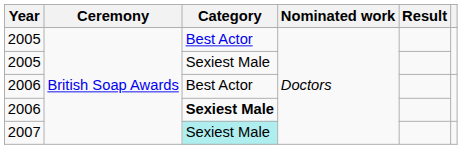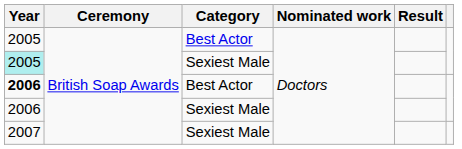(24, 62) no background -> (24, 62) paleturquoise background
(24, 86) normal -> (24, 86) bold
(230, 109) bold -> (228, 109) normal
(228, 132) paleturquoise background -> (228, 132) no background
